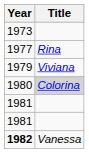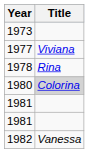(49, 49) Rina -> (56, 49) Viviana
(20, 67) 1979 -> (20, 67) 1978
(56, 67) Viviana -> (49, 67) Rina
(20, 139) bold -> (20, 139) normal
